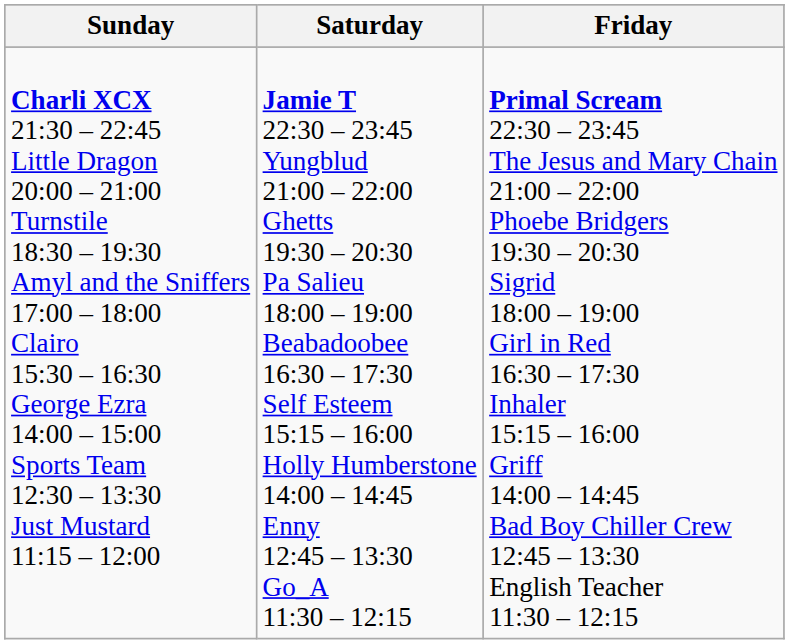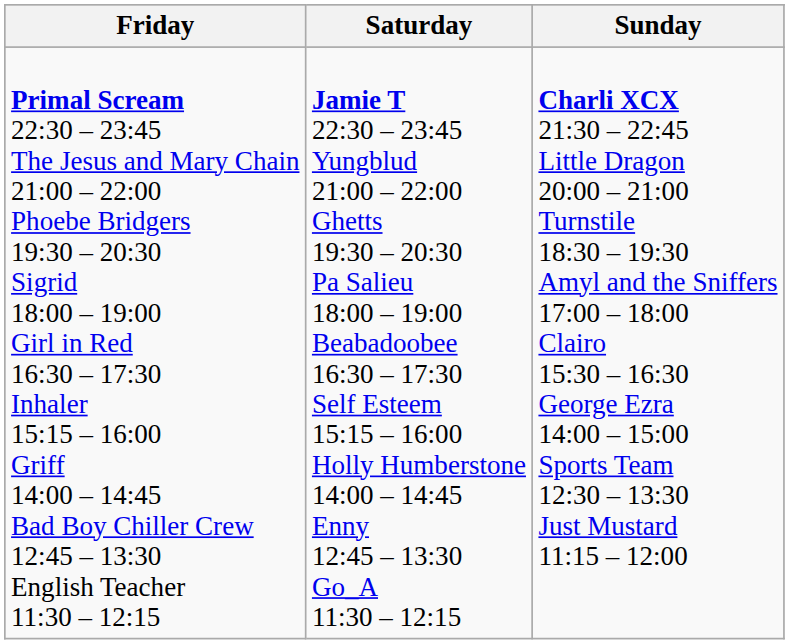columns swapped: (633, 25) <-> (131, 25)
